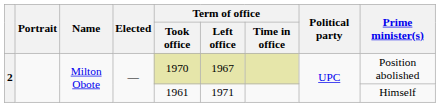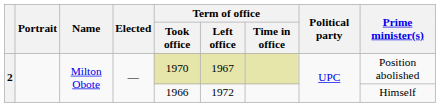(177, 93) 1961 -> (177, 93) 1966
(223, 93) 1971 -> (223, 93) 1972
